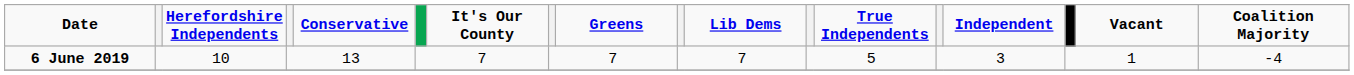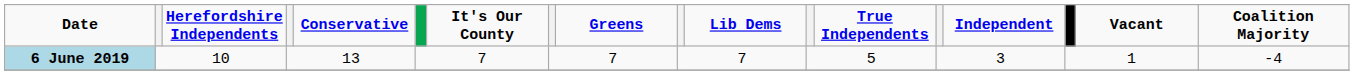(80, 58) no background -> (80, 58) lightblue background
